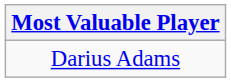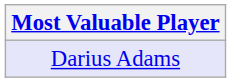(115, 58) no background -> (115, 58) lavender background
